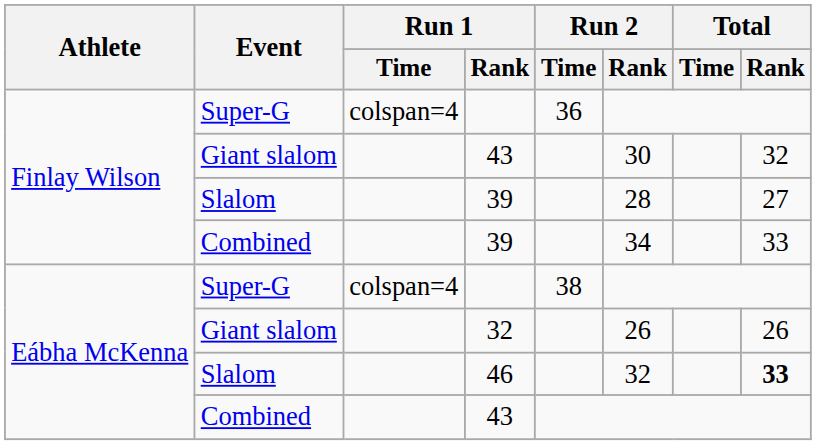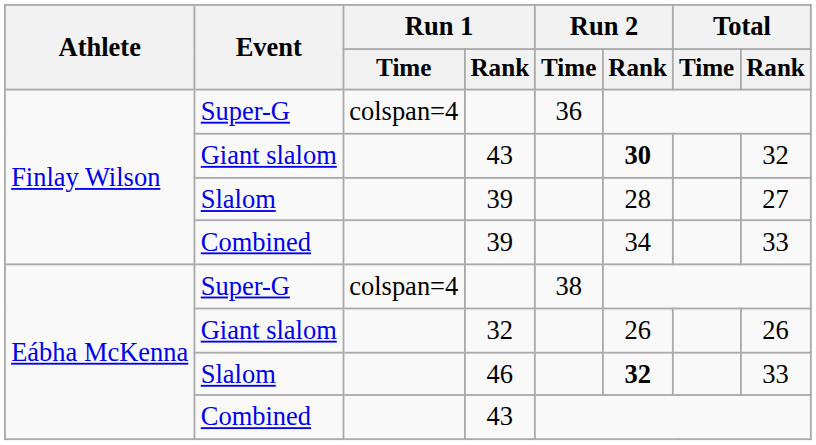(638, 155) normal -> (638, 155) bold
(638, 373) normal -> (638, 373) bold
(776, 373) bold -> (776, 373) normal
